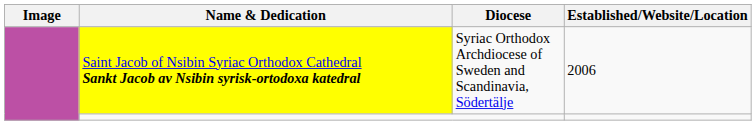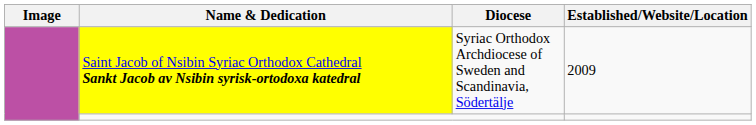(582, 70) 2006 -> (582, 70) 2009
